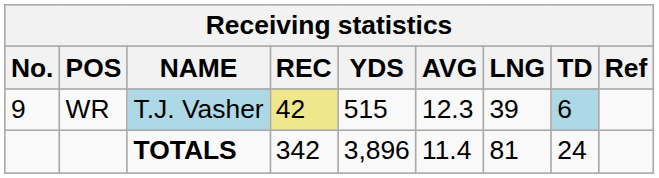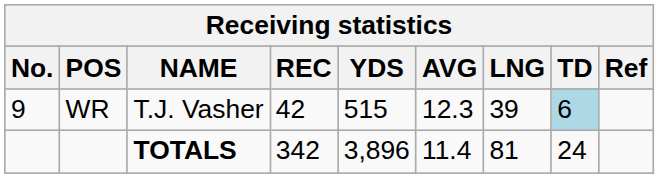(199, 109) lightblue background -> (199, 109) no background
(290, 109) khaki background -> (290, 109) no background
